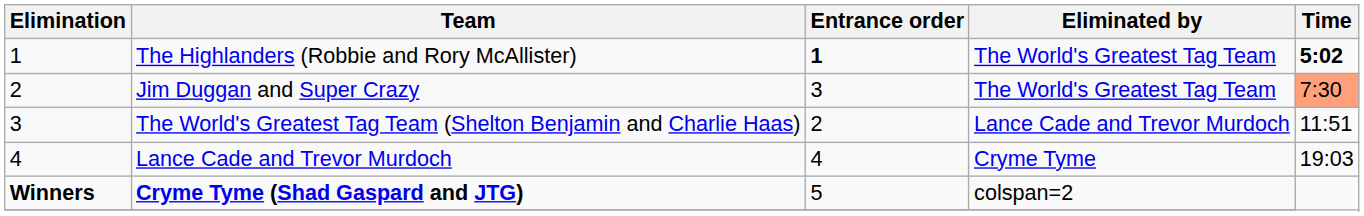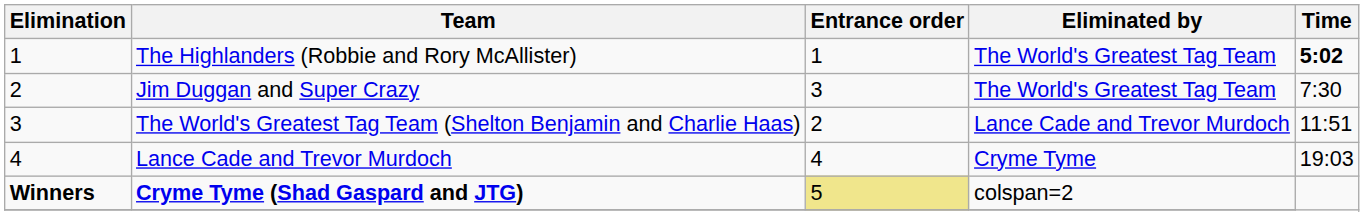(816, 55) bold -> (816, 55) normal
(1321, 90) lightsalmon background -> (1321, 90) no background
(816, 192) no background -> (816, 192) khaki background
